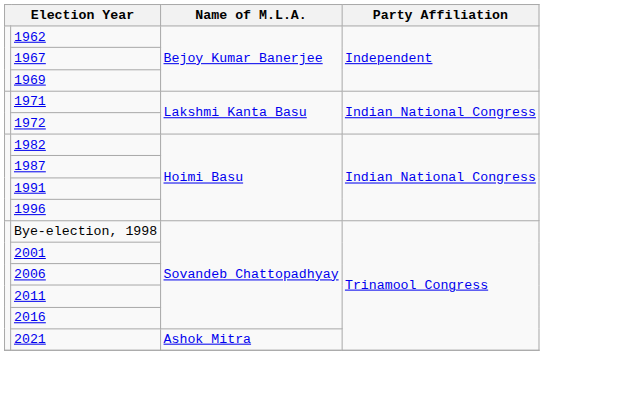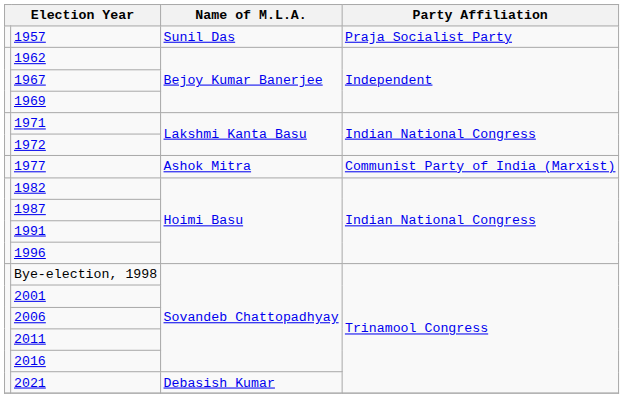+ row: (30, 37)
+ row: (30, 167)
(207, 339) Ashok Mitra -> (219, 383) Debasish Kumar
